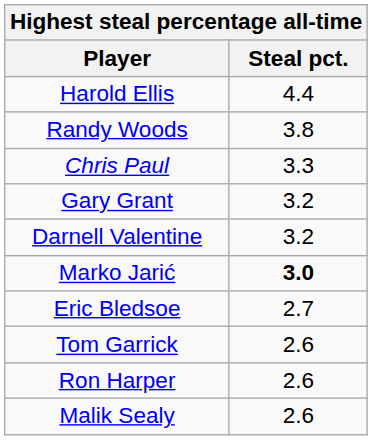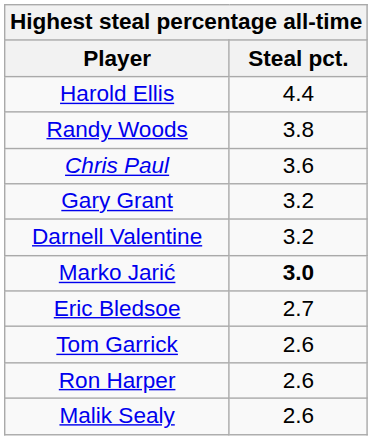(298, 165) 3.3 -> (298, 165) 3.6
